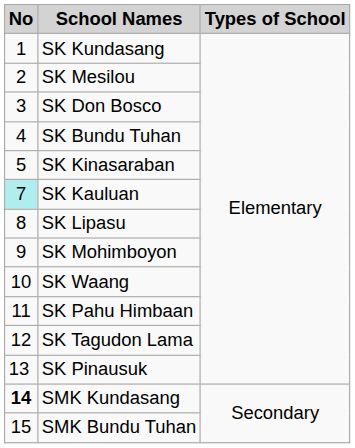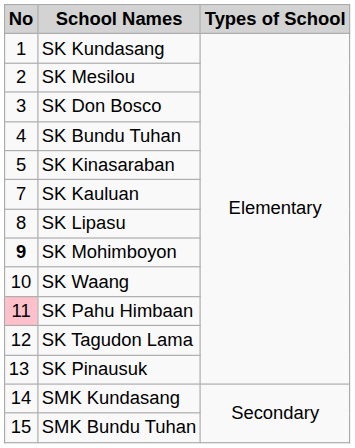(21, 194) paleturquoise background -> (21, 194) no background
(21, 252) normal -> (21, 252) bold
(21, 310) no background -> (21, 310) pink background
(21, 398) bold -> (21, 398) normal
